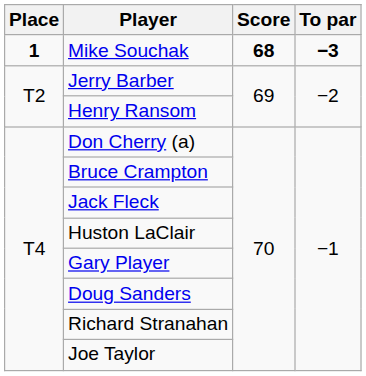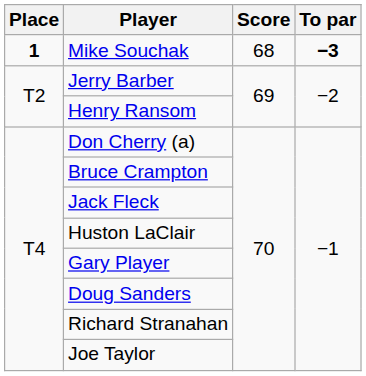(264, 50) bold -> (264, 50) normal
